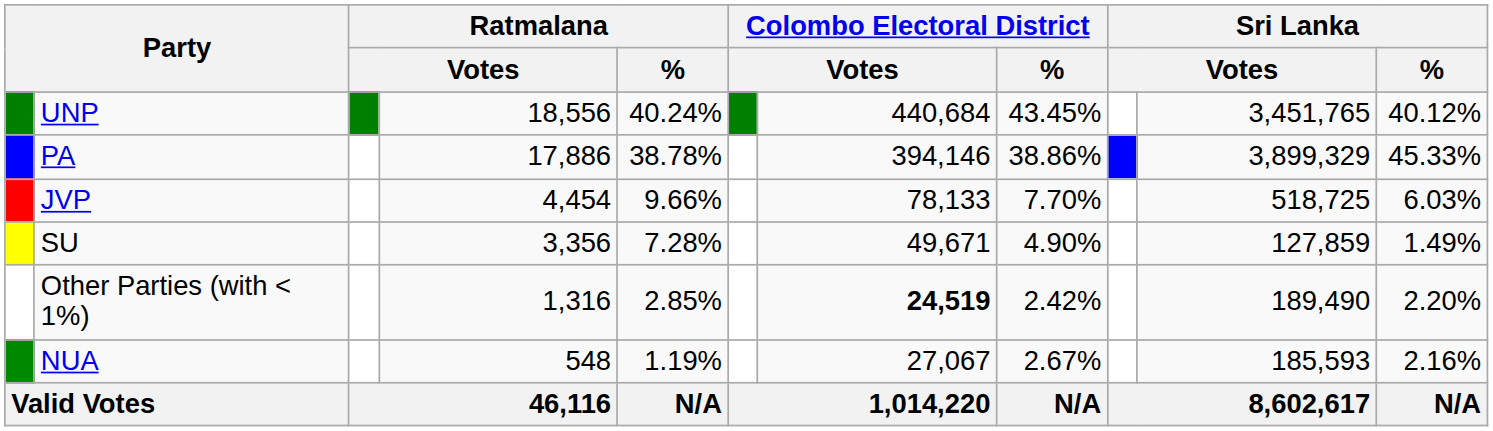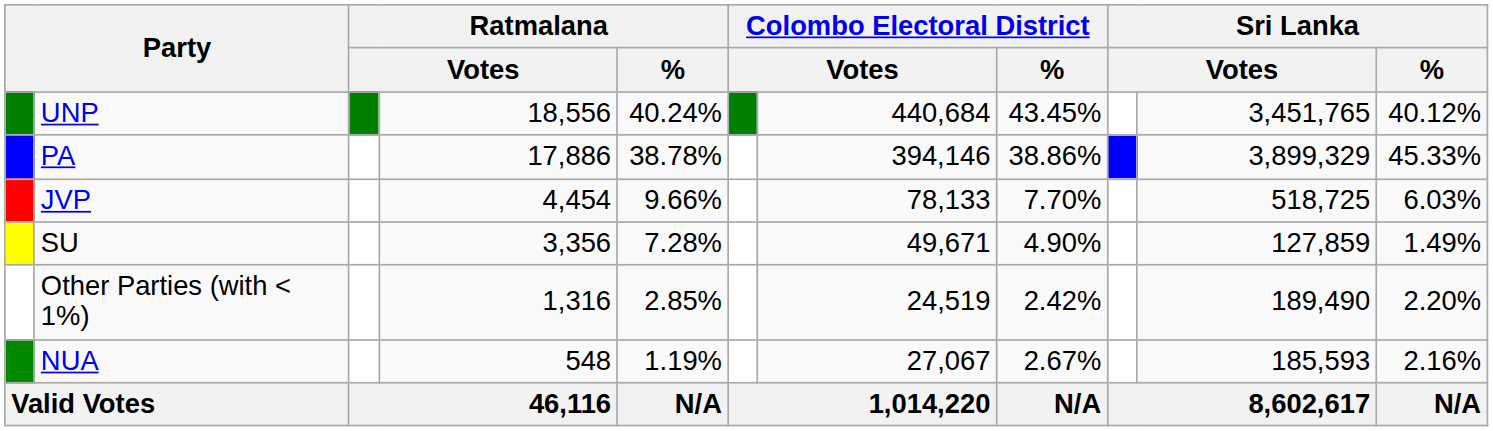(949, 301) bold -> (949, 301) normal
